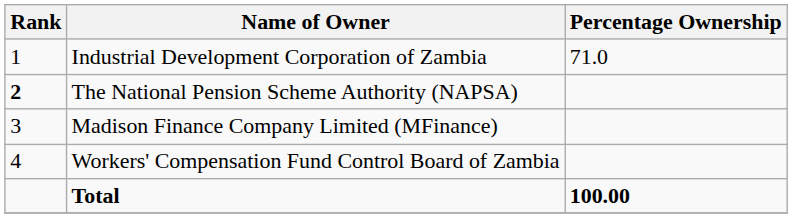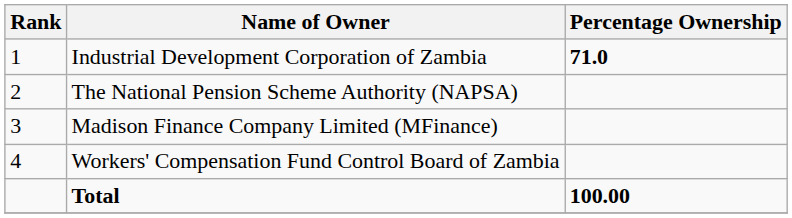(589, 56) normal -> (589, 56) bold
(16, 91) bold -> (16, 91) normal
